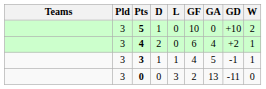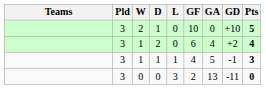columns swapped: (252, 12) <-> (141, 12)
